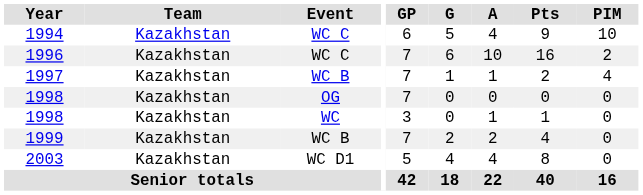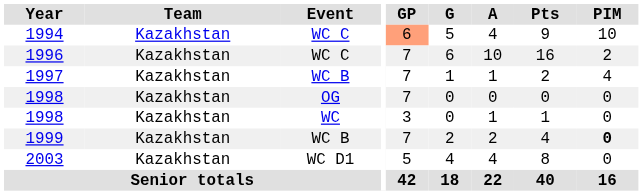(407, 35) no background -> (407, 35) lightsalmon background
(607, 139) normal -> (607, 139) bold
